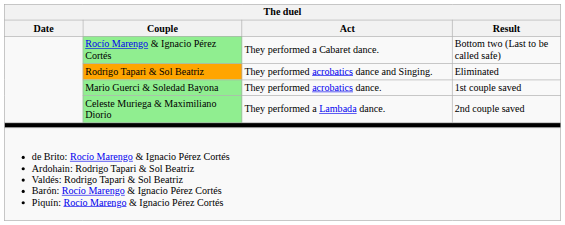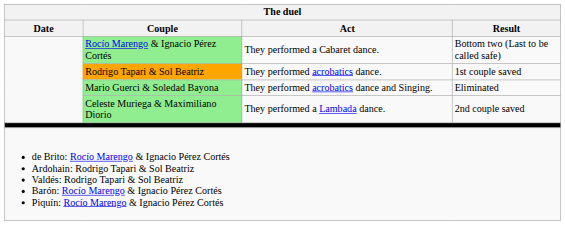(338, 71) They performed acrobatics dance and Singing. -> (313, 71) They performed acrobatics dance.
(477, 71) Eliminated -> (488, 71) 1st couple saved
(313, 87) They performed acrobatics dance. -> (338, 87) They performed acrobatics dance and Singing.
(488, 87) 1st couple saved -> (477, 87) Eliminated
